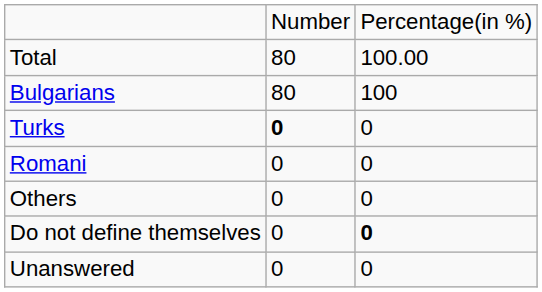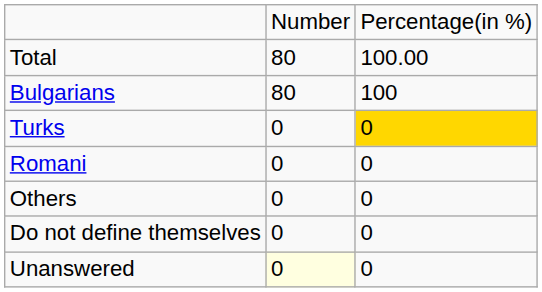(277, 127) bold -> (277, 127) normal
(367, 127) no background -> (367, 127) gold background
(367, 233) bold -> (367, 233) normal
(277, 269) no background -> (277, 269) lightyellow background
